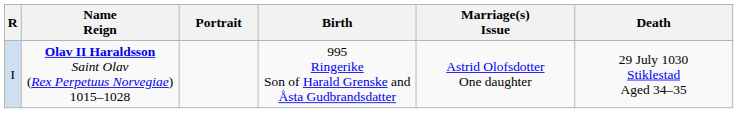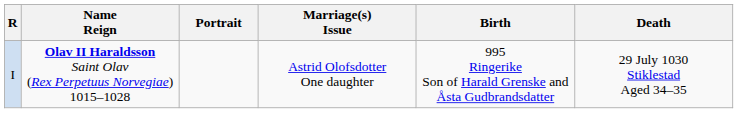columns swapped: (337, 22) <-> (495, 22)
